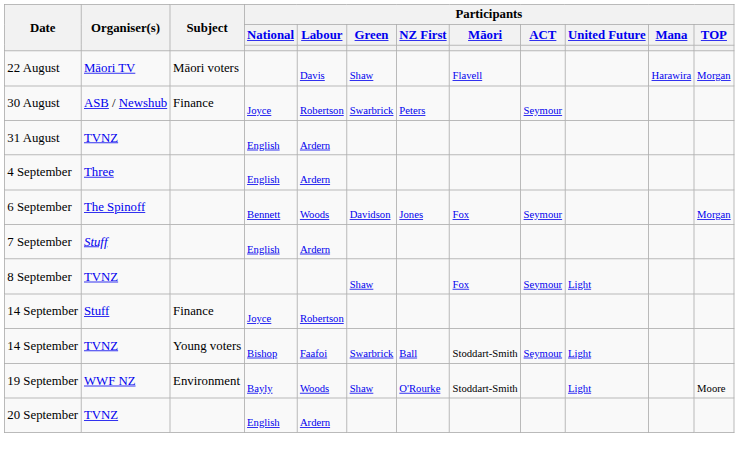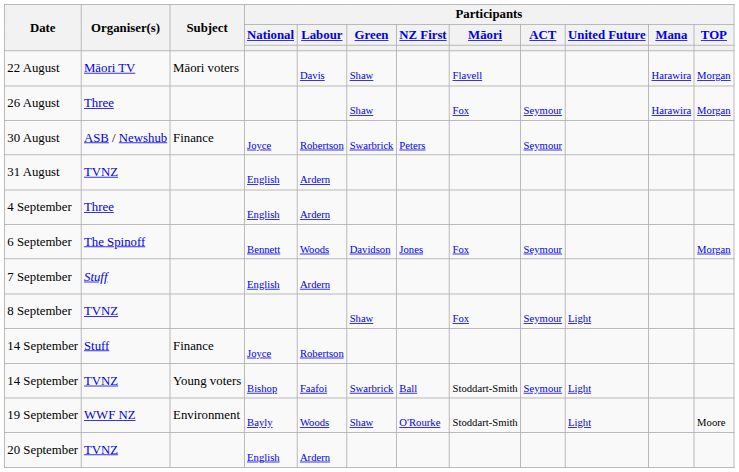+ row: (33, 103)
